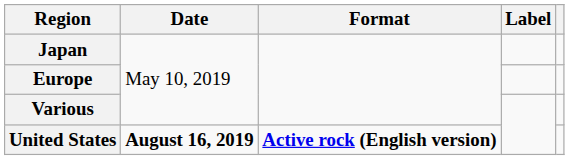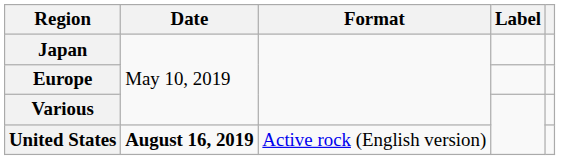(379, 139) bold -> (374, 139) normal
